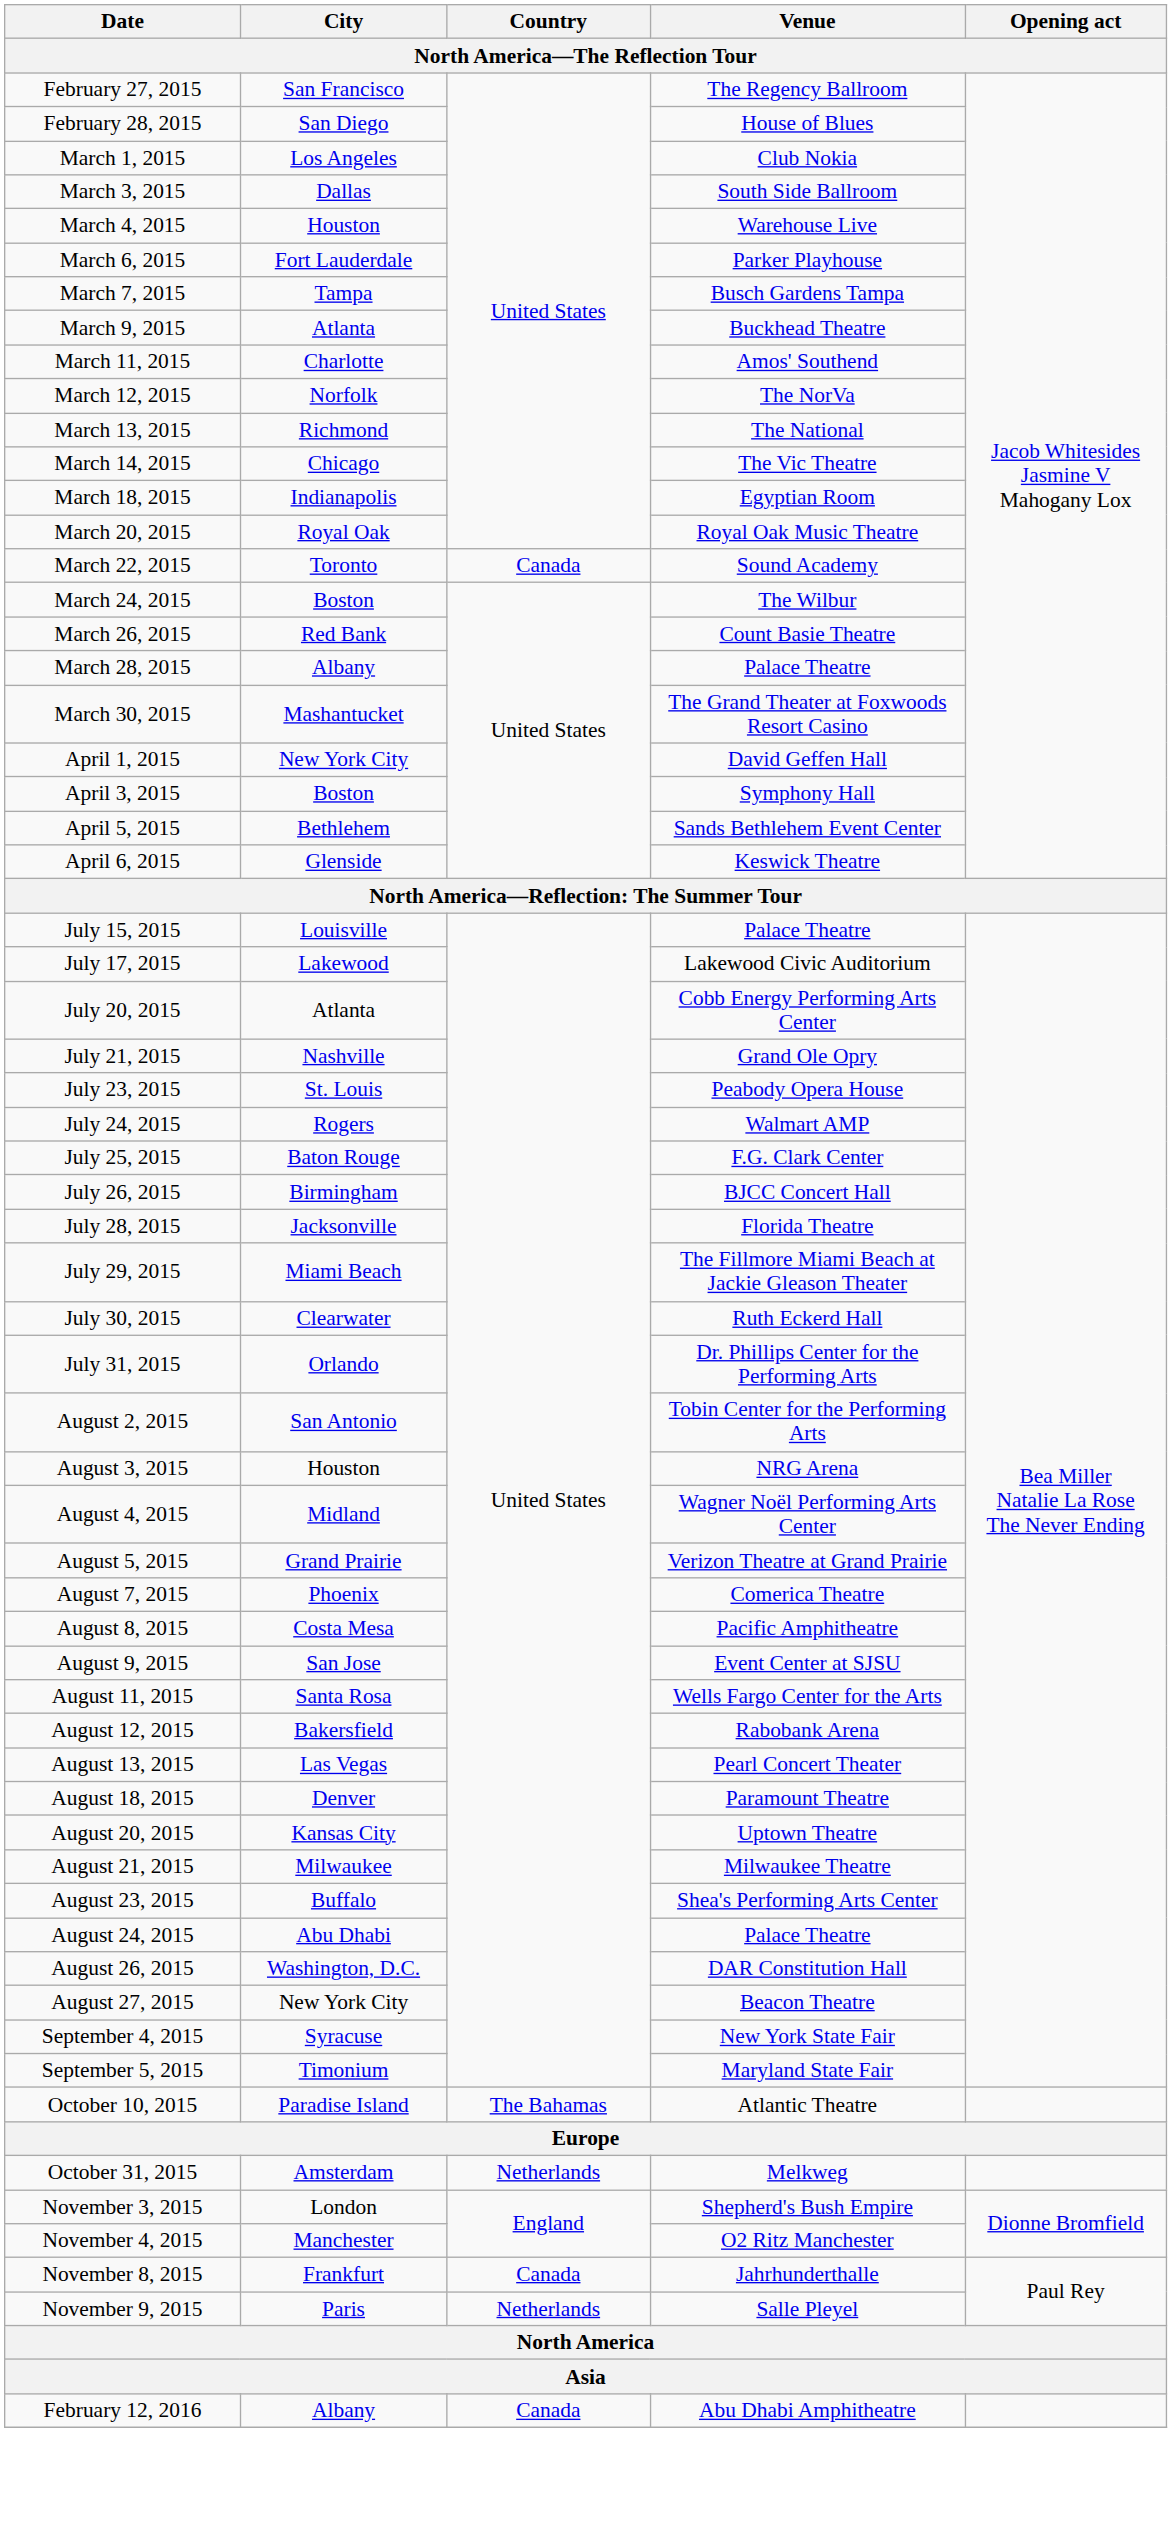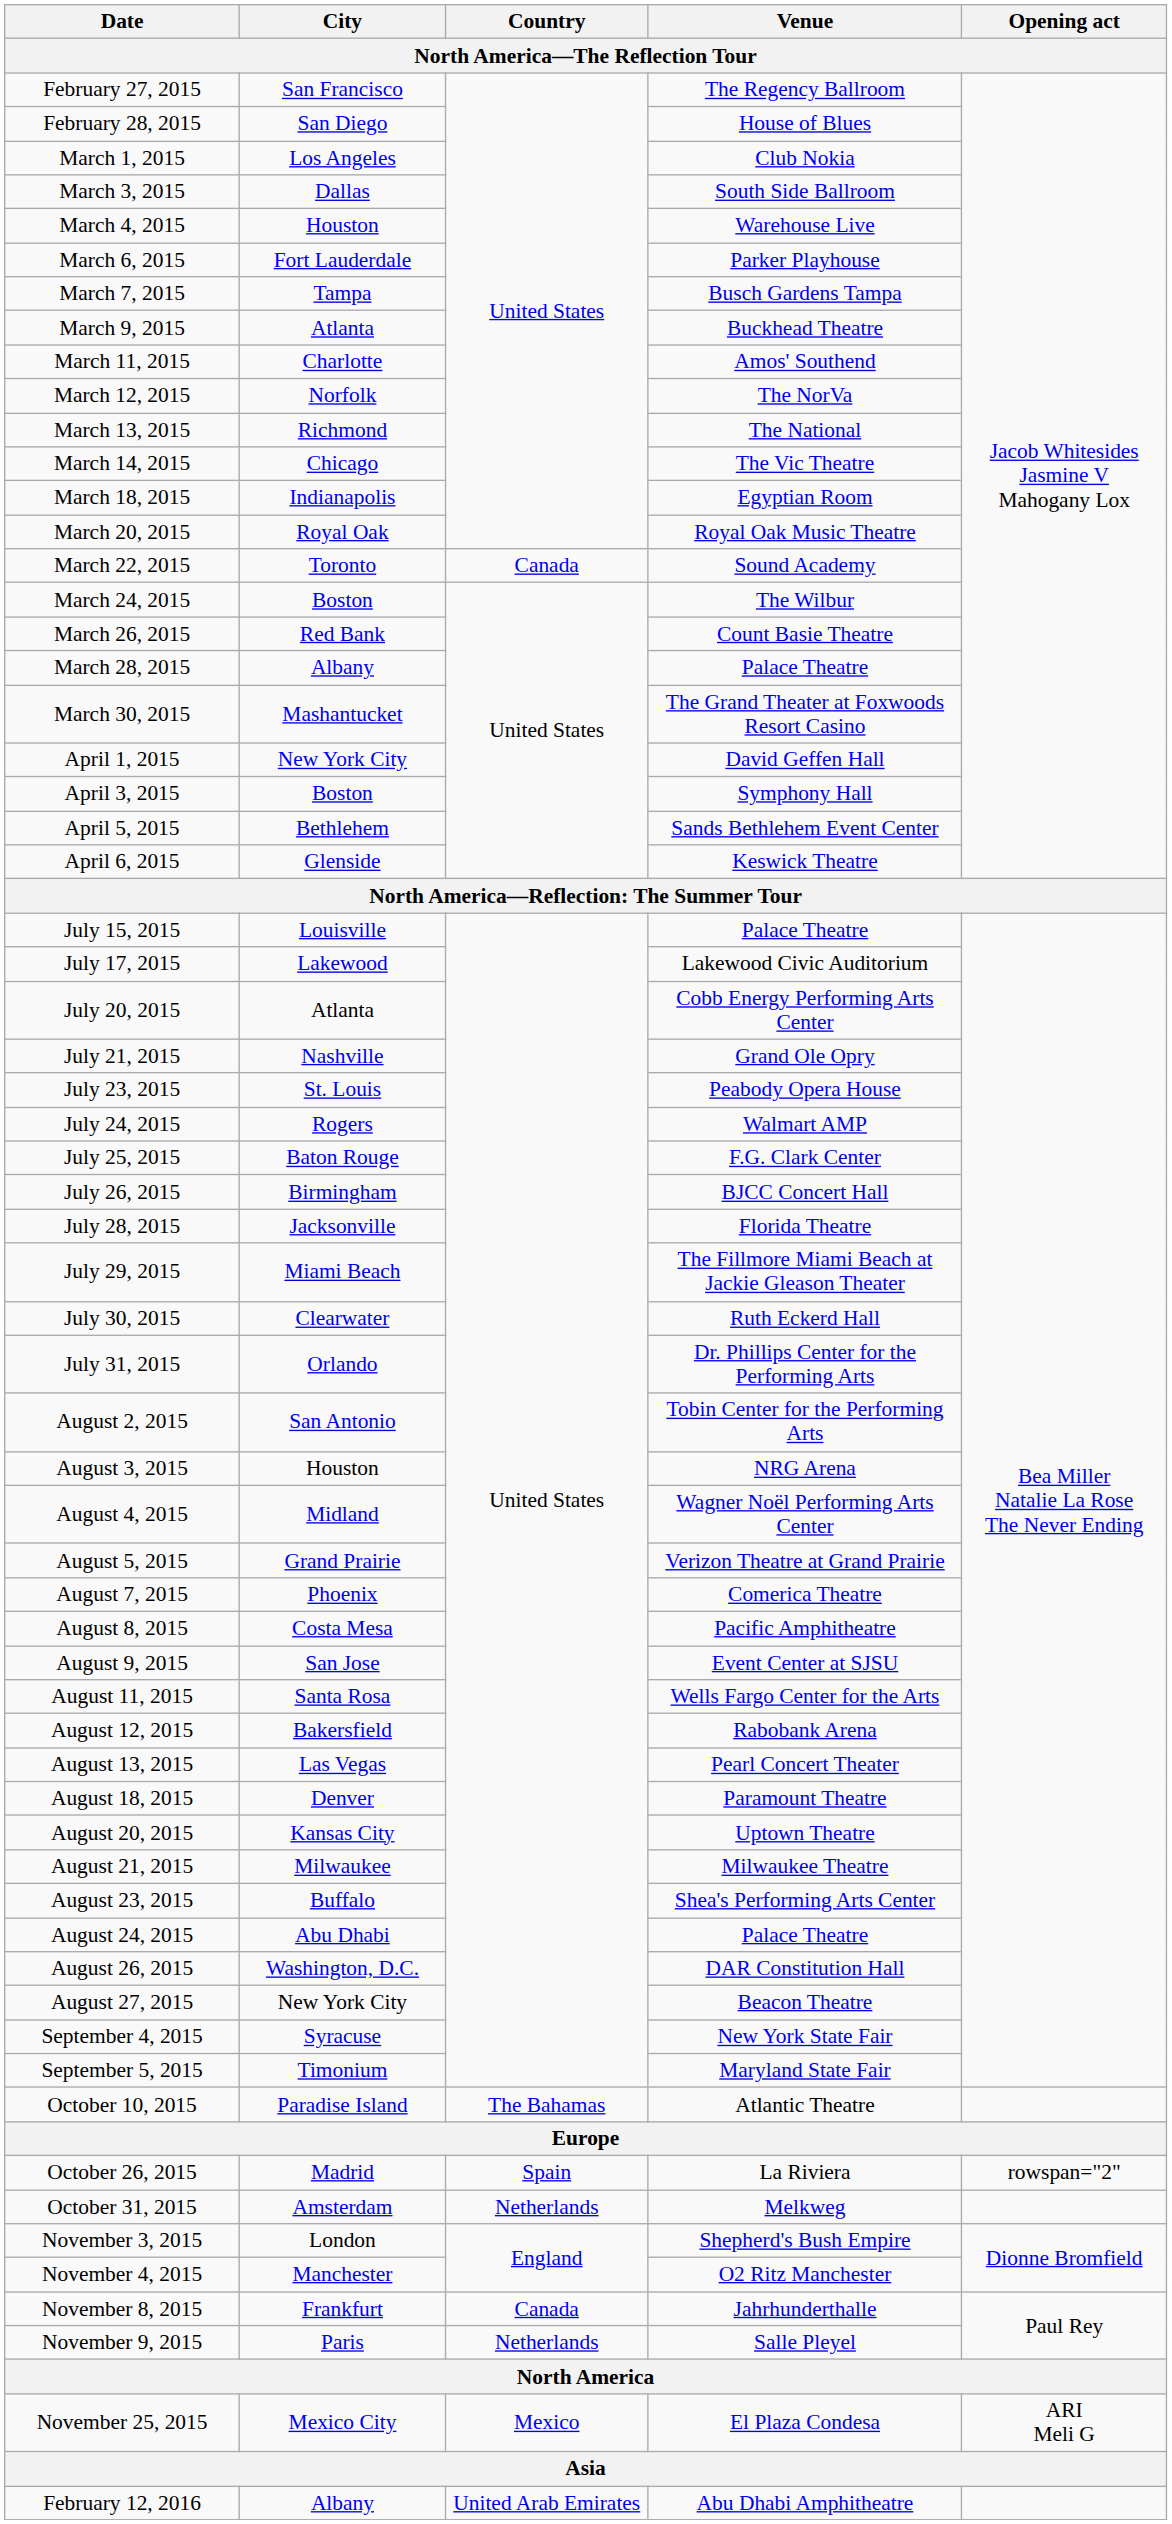+ row: (122, 2172)
+ row: (122, 2422)
(548, 2410) Canada -> (547, 2502) United Arab Emirates
